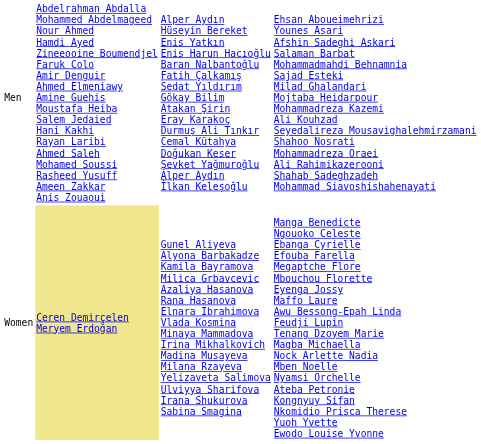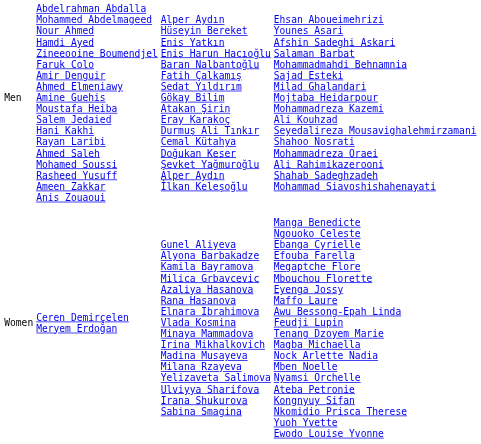(82, 323) khaki background -> (82, 323) no background
